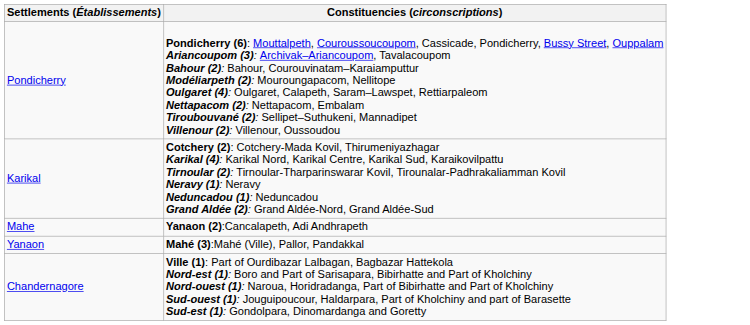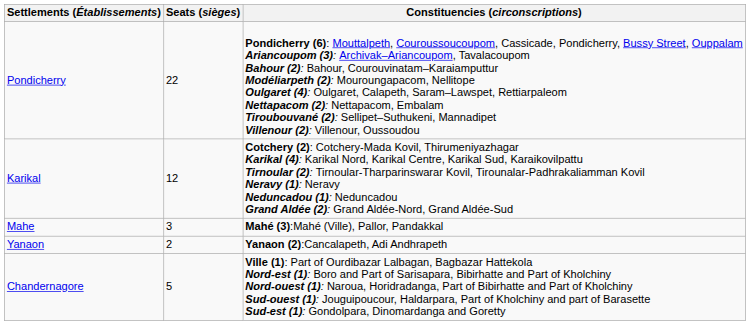+ column: (203, 13)
(267, 227) Yanaon (2):Cancalapeth, Adi Andhrapeth -> (344, 227) Mahé (3):Mahé (Ville), Pallor, Pandakkal
(265, 244) Mahé (3):Mahé (Ville), Pallor, Pandakkal -> (346, 244) Yanaon (2):Cancalapeth, Adi Andhrapeth
